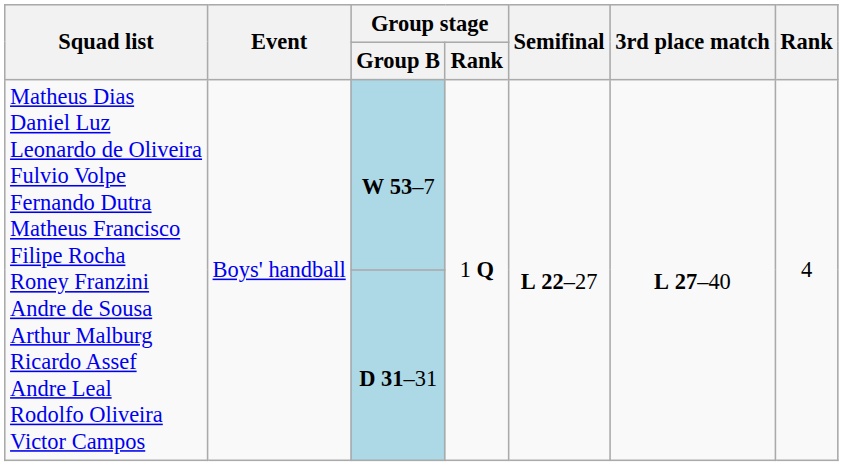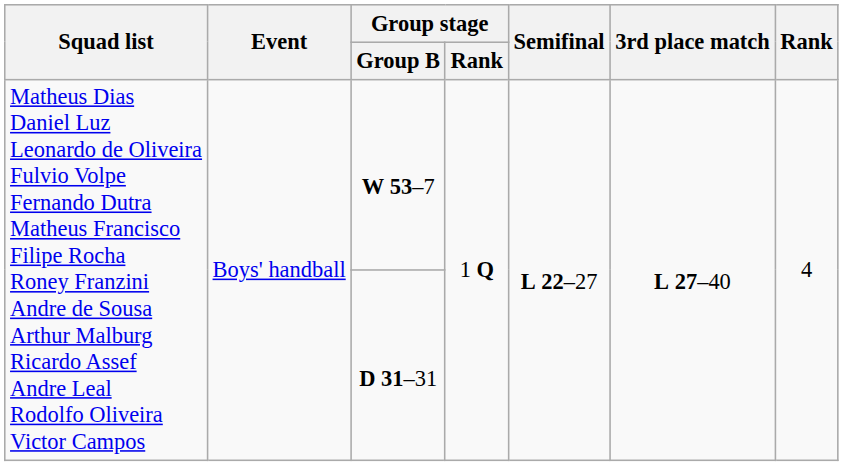(398, 187) lightblue background -> (398, 187) no background
(398, 378) lightblue background -> (398, 378) no background
